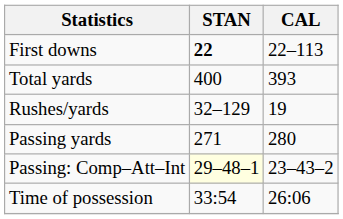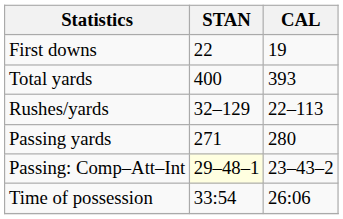(203, 49) bold -> (203, 49) normal
(296, 49) 22–113 -> (277, 49) 19
(277, 109) 19 -> (296, 109) 22–113
